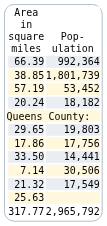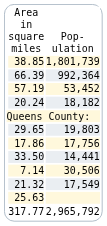rows swapped: (29, 75) <-> (29, 62)
